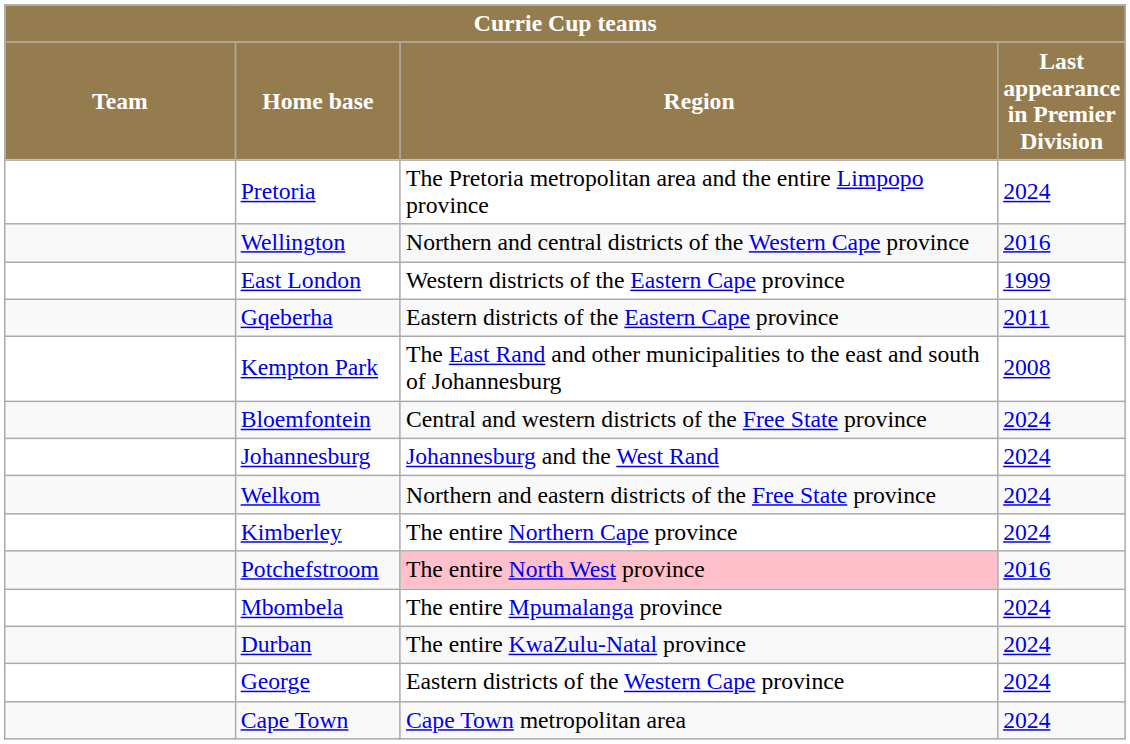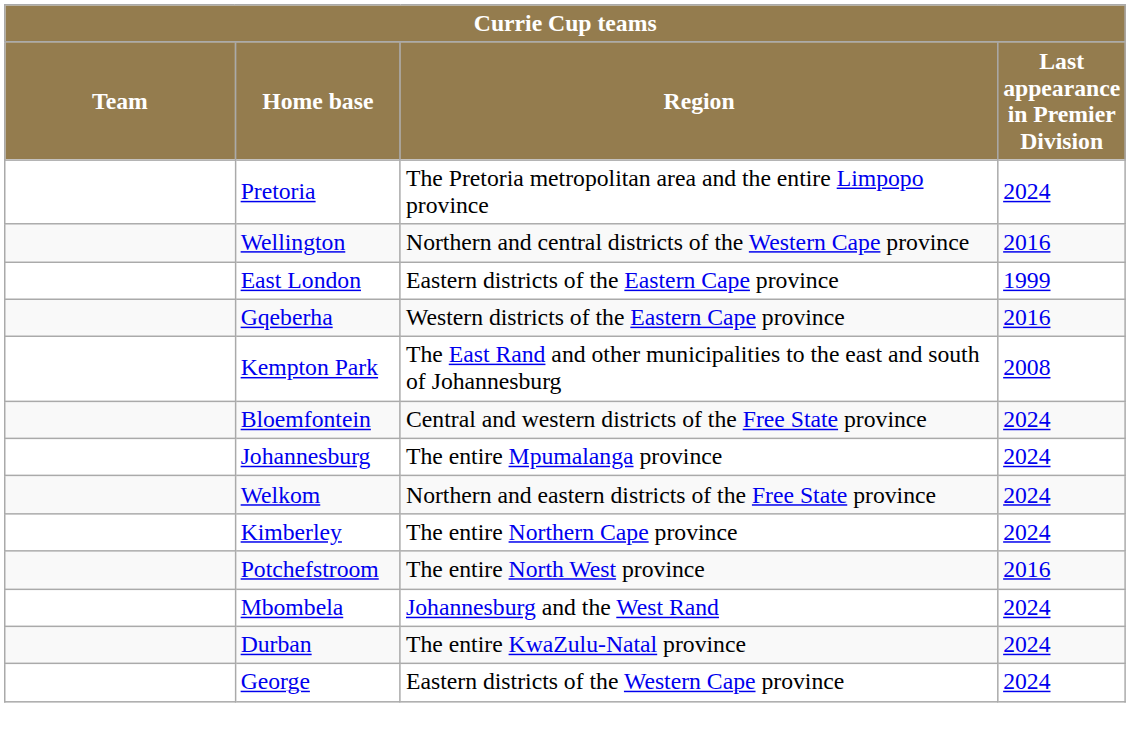(625, 280) Western districts of the Eastern Cape province -> (622, 280) Eastern districts of the Eastern Cape province
(622, 317) Eastern districts of the Eastern Cape province -> (625, 317) Western districts of the Eastern Cape province
(1026, 317) 2011 -> (1027, 317) 2016
(562, 456) Johannesburg and the West Rand -> (564, 456) The entire Mpumalanga province
(555, 569) pink background -> (555, 569) no background
(564, 607) The entire Mpumalanga province -> (562, 607) Johannesburg and the West Rand
- row: (295, 719)
